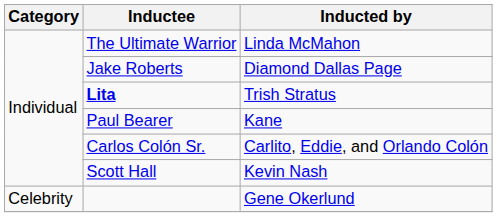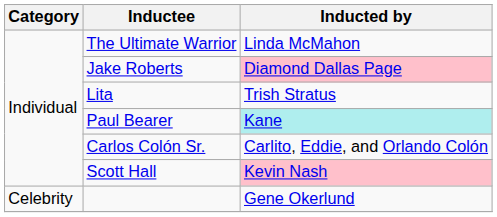(323, 69) no background -> (323, 69) pink background
(101, 95) bold -> (100, 95) normal
(263, 120) no background -> (263, 120) paleturquoise background
(286, 172) no background -> (286, 172) pink background
